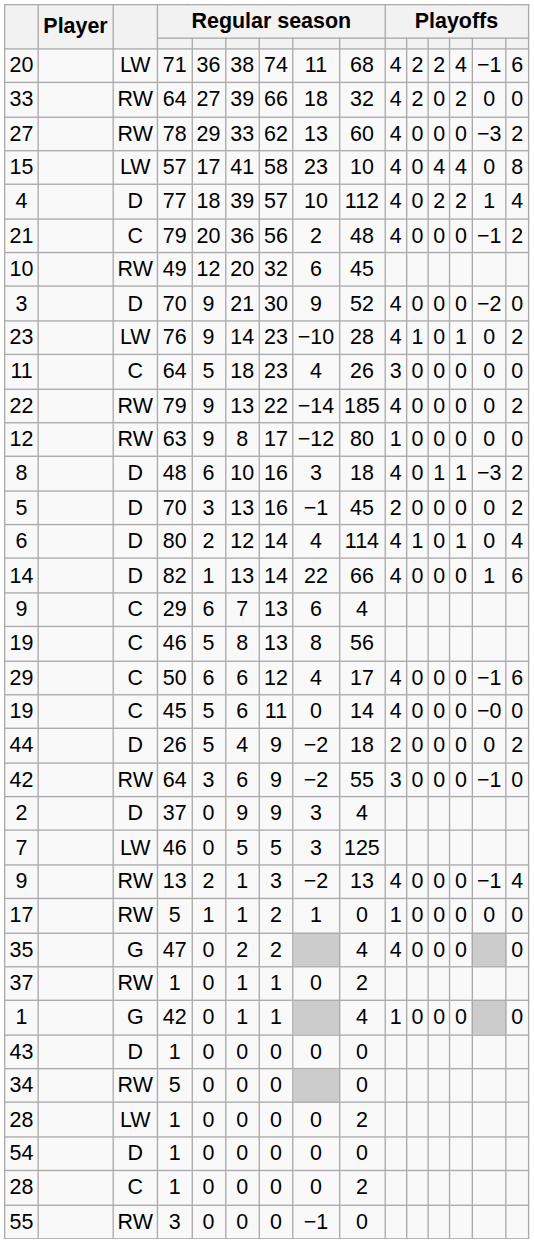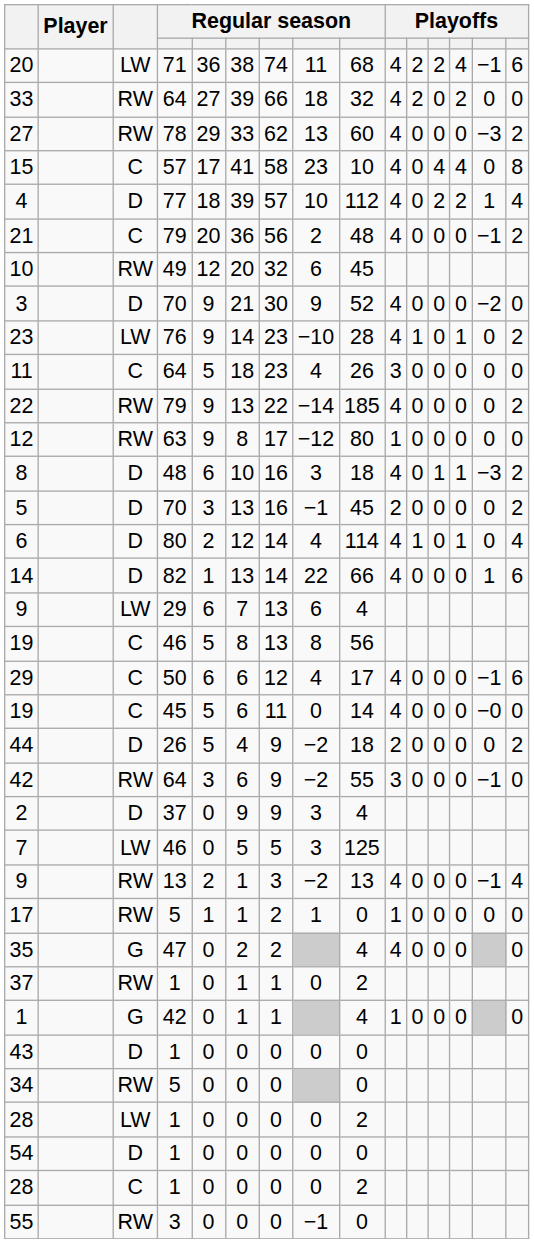(135, 167) LW -> (135, 167) C
(135, 609) C -> (135, 609) LW
